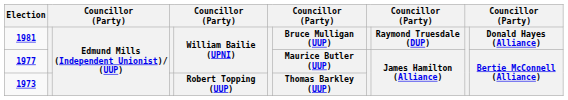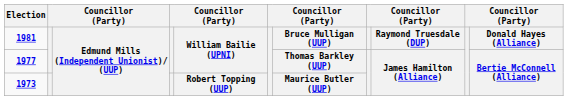(319, 61) Maurice Butler (UUP) -> (319, 61) Thomas Barkley (UUP)
(319, 84) Thomas Barkley (UUP) -> (319, 84) Maurice Butler (UUP)
